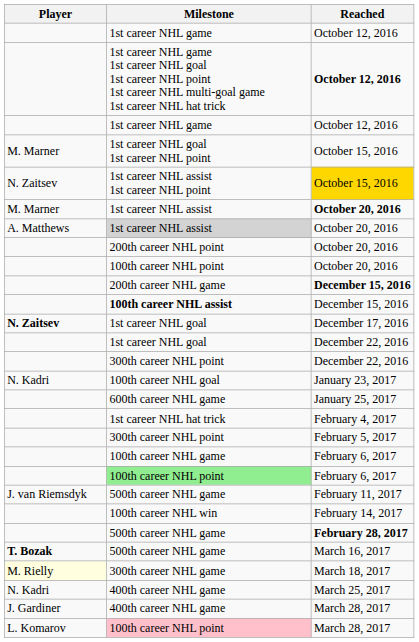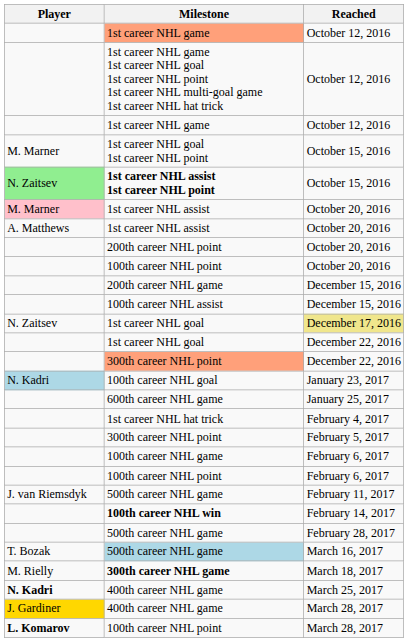(161, 33) no background -> (158, 33) lightsalmon background
(357, 79) bold -> (348, 79) normal
(32, 183) no background -> (32, 183) lightgreen background
(161, 183) normal -> (161, 183) bold
(356, 183) gold background -> (348, 183) no background
(33, 209) no background -> (33, 209) pink background
(357, 209) bold -> (348, 209) normal
(161, 228) lightgrey background -> (158, 228) no background
(362, 285) bold -> (354, 285) normal
(171, 304) bold -> (165, 304) normal
(33, 323) bold -> (32, 323) normal
(361, 323) no background -> (354, 323) khaki background
(167, 361) no background -> (164, 361) lightsalmon background
(28, 380) no background -> (28, 380) lightblue background
(167, 475) lightgreen background -> (164, 475) no background
(163, 513) normal -> (164, 513) bold
(361, 532) bold -> (351, 532) normal
(30, 551) bold -> (29, 551) normal
(167, 551) no background -> (165, 551) lightblue background
(30, 570) lightyellow background -> (30, 570) no background
(167, 570) normal -> (168, 570) bold
(28, 589) normal -> (30, 589) bold
(34, 608) no background -> (34, 608) gold background
(36, 627) normal -> (38, 627) bold
(167, 627) pink background -> (164, 627) no background
